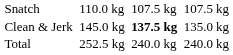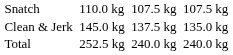(154, 26) bold -> (154, 26) normal
